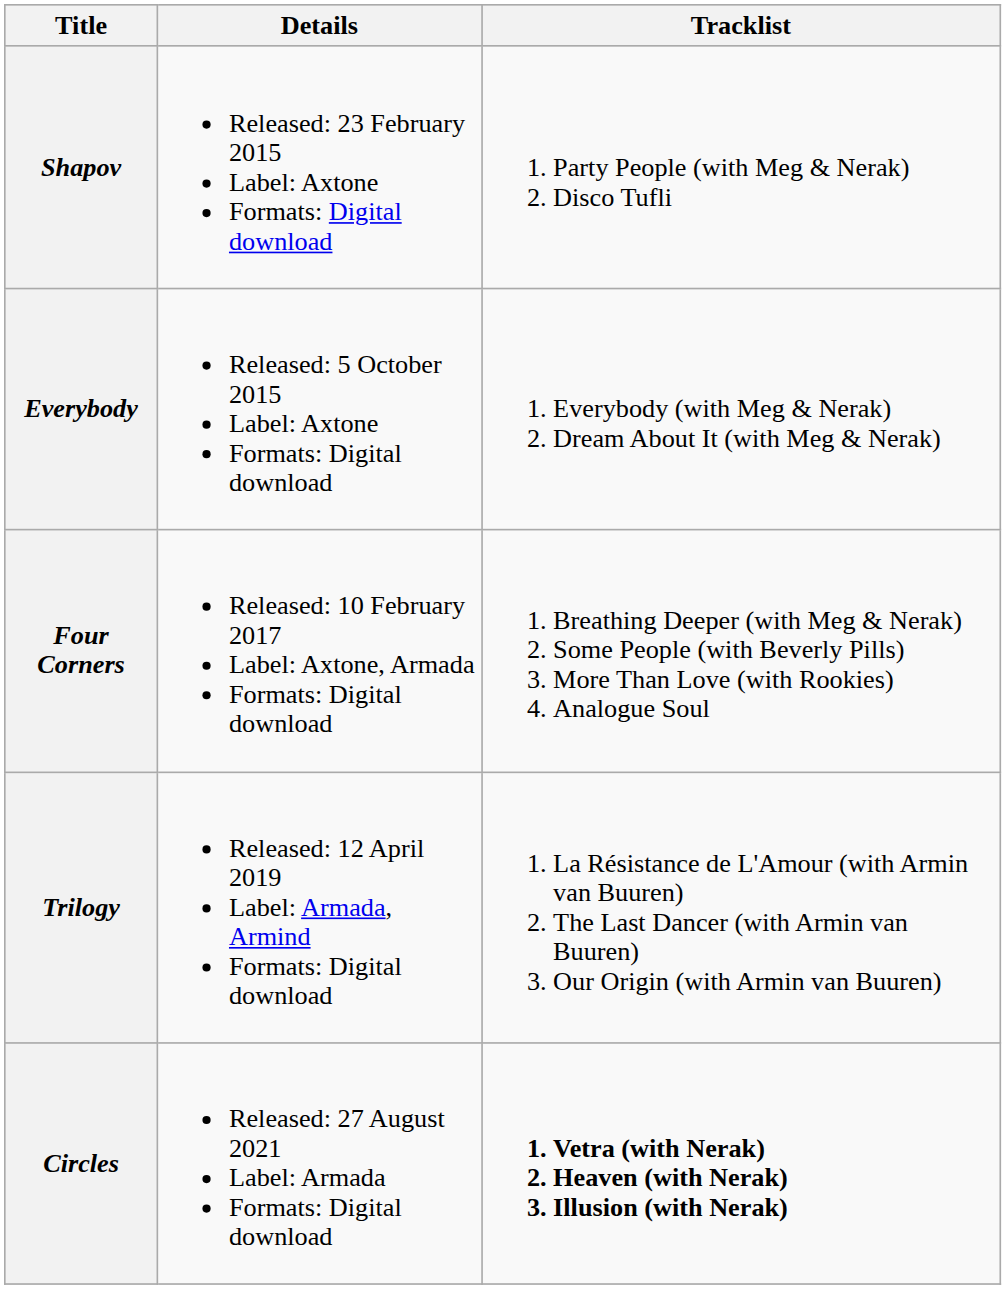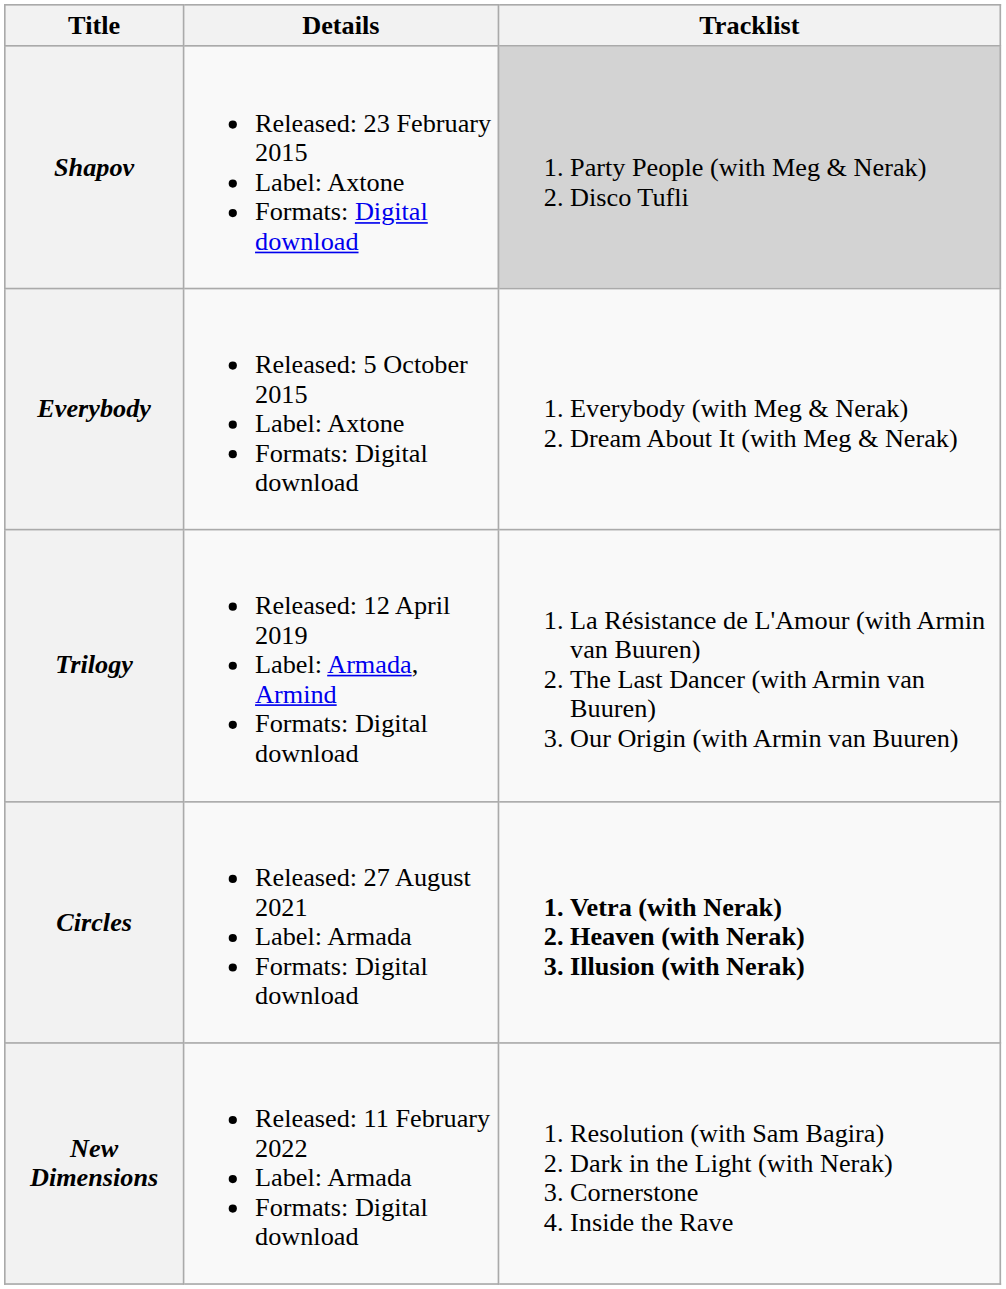(741, 182) no background -> (749, 182) lightgrey background
- row: (81, 650)
+ row: (94, 1163)
